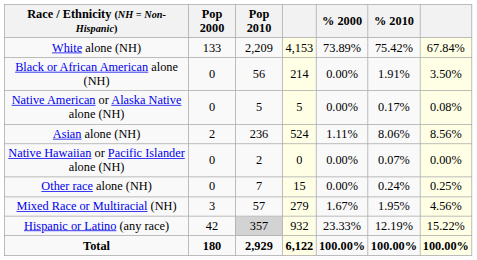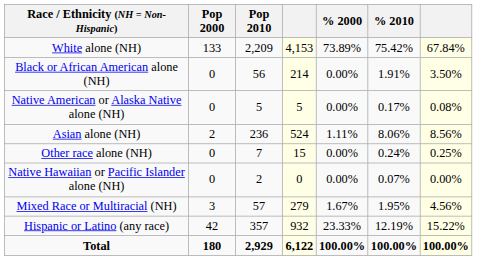rows swapped: (97, 160) <-> (97, 186)
(259, 226) lightgrey background -> (259, 226) no background
